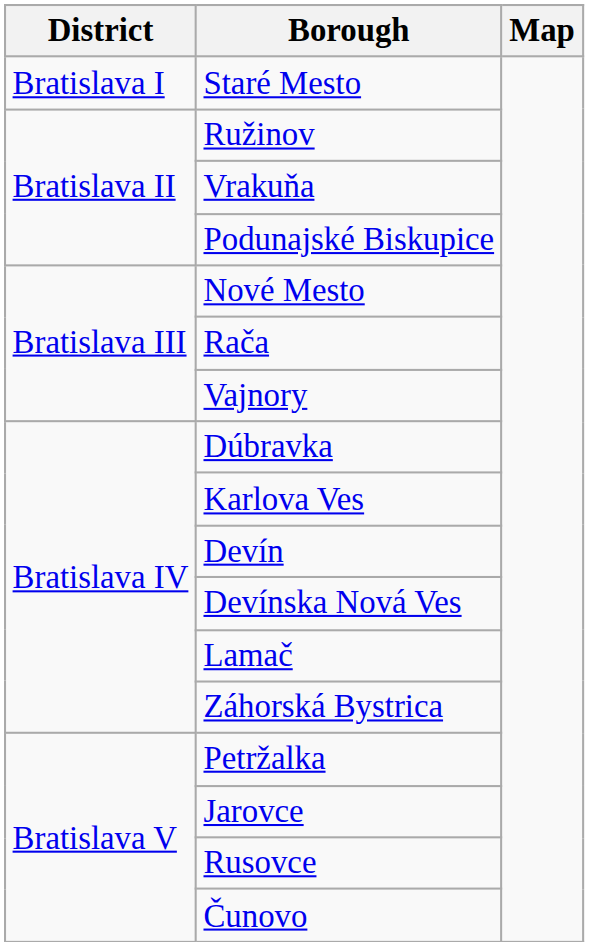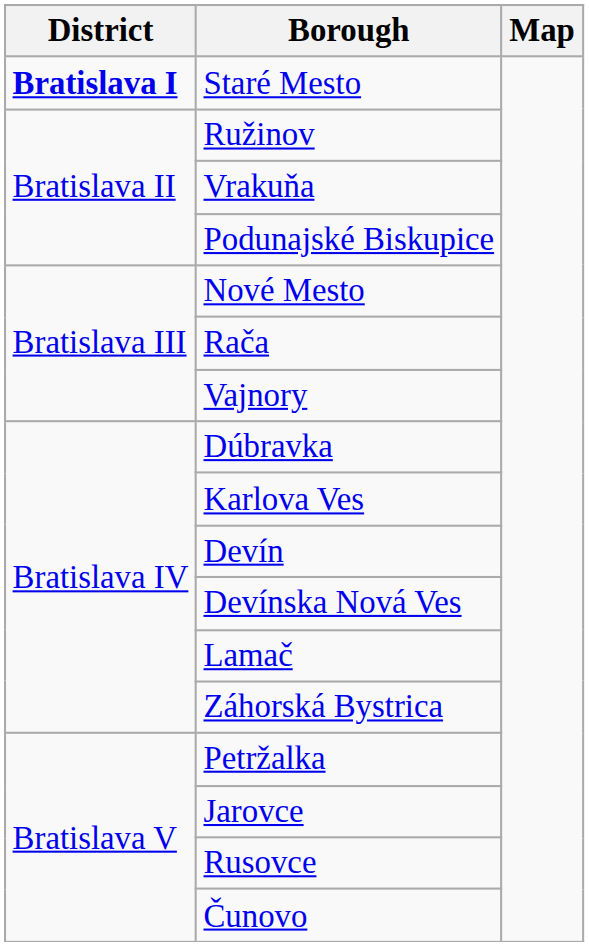(89, 82) normal -> (95, 82) bold
